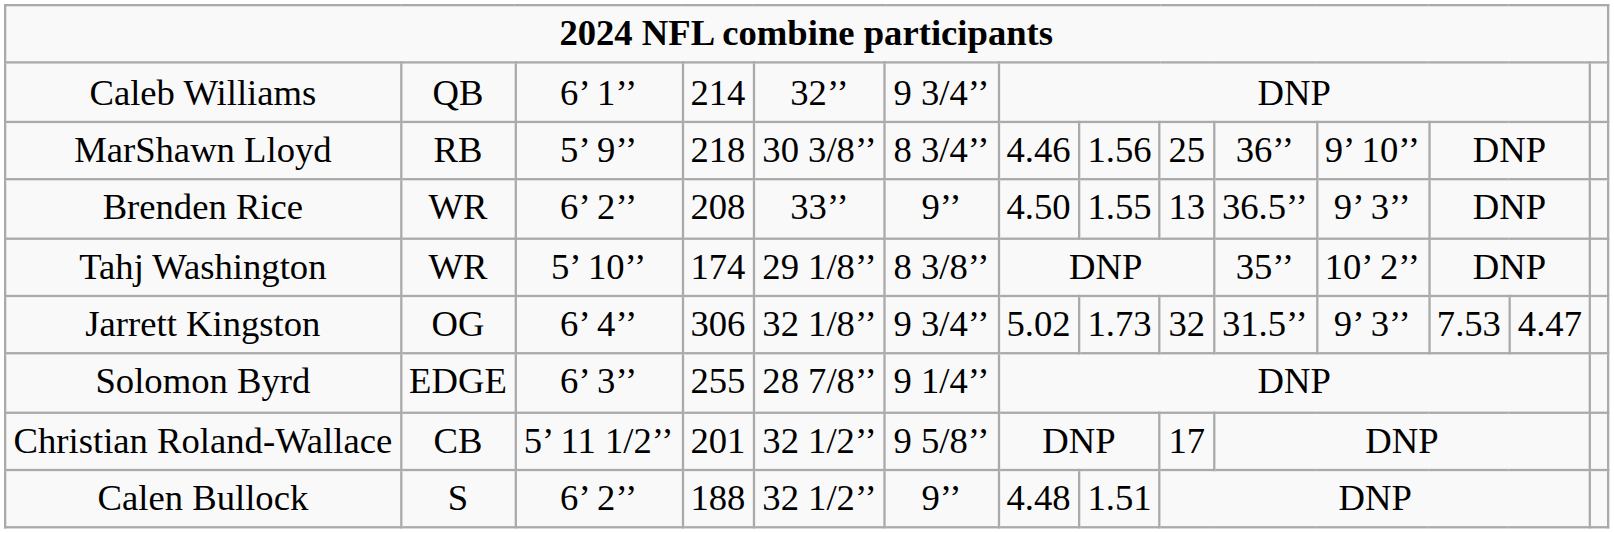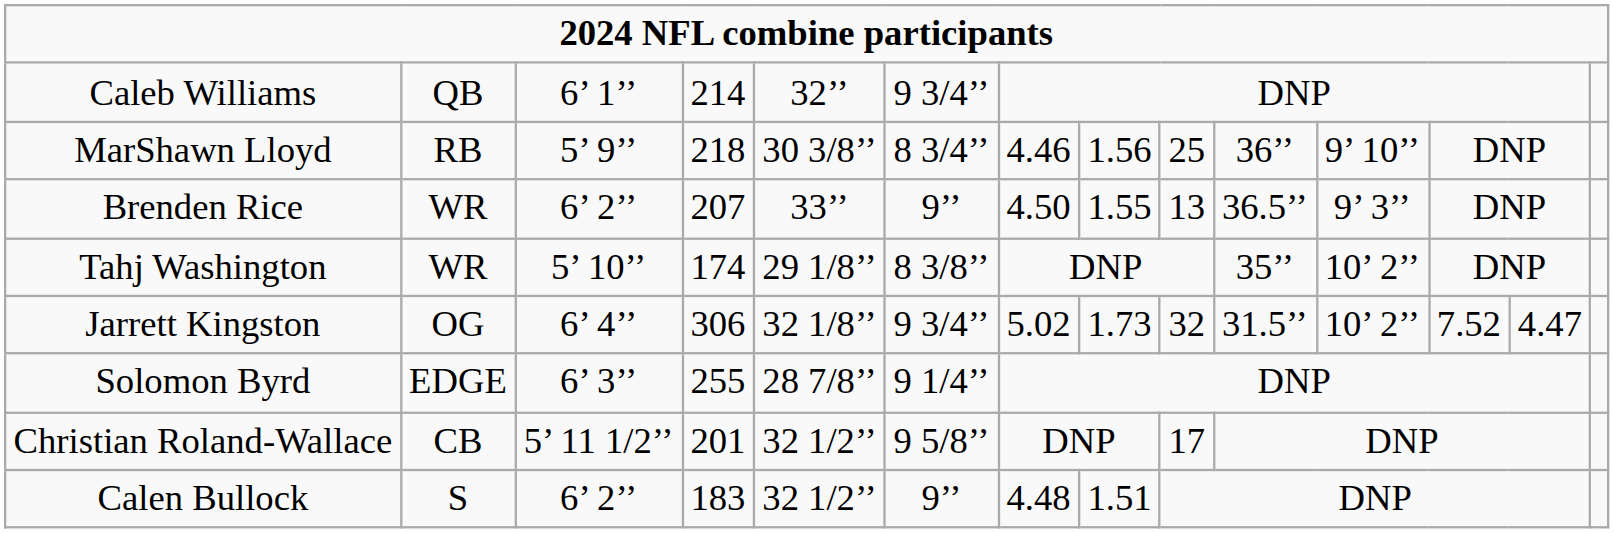(718, 207) 208 -> (718, 207) 207
(1372, 324) 9’ 3’’ -> (1372, 324) 10’ 2’’
(1469, 324) 7.53 -> (1469, 324) 7.52
(718, 498) 188 -> (718, 498) 183
